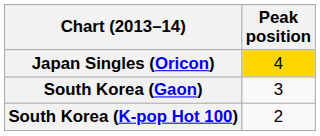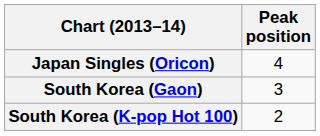(278, 63) gold background -> (278, 63) no background
